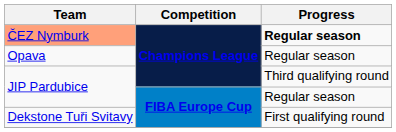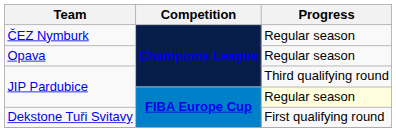(48, 35) lightsalmon background -> (48, 35) no background
(312, 35) bold -> (310, 35) normal
(310, 96) no background -> (310, 96) lightyellow background
